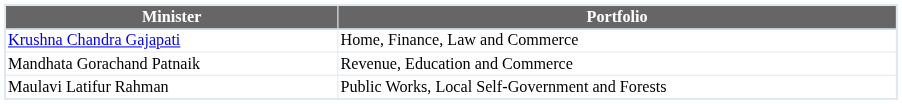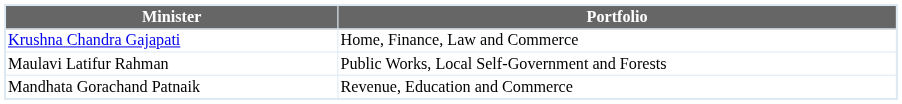rows swapped: (104, 63) <-> (88, 86)
